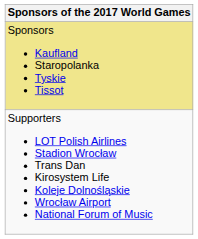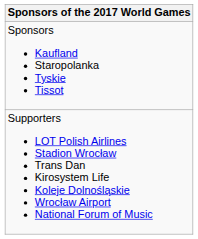(99, 60) khaki background -> (99, 60) no background
